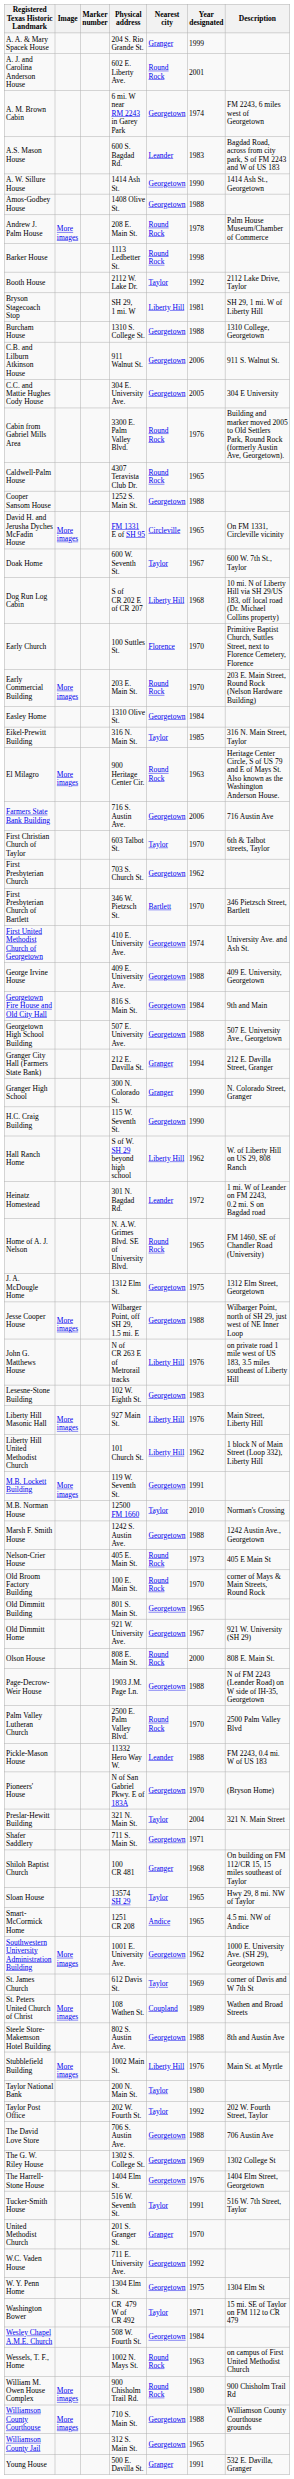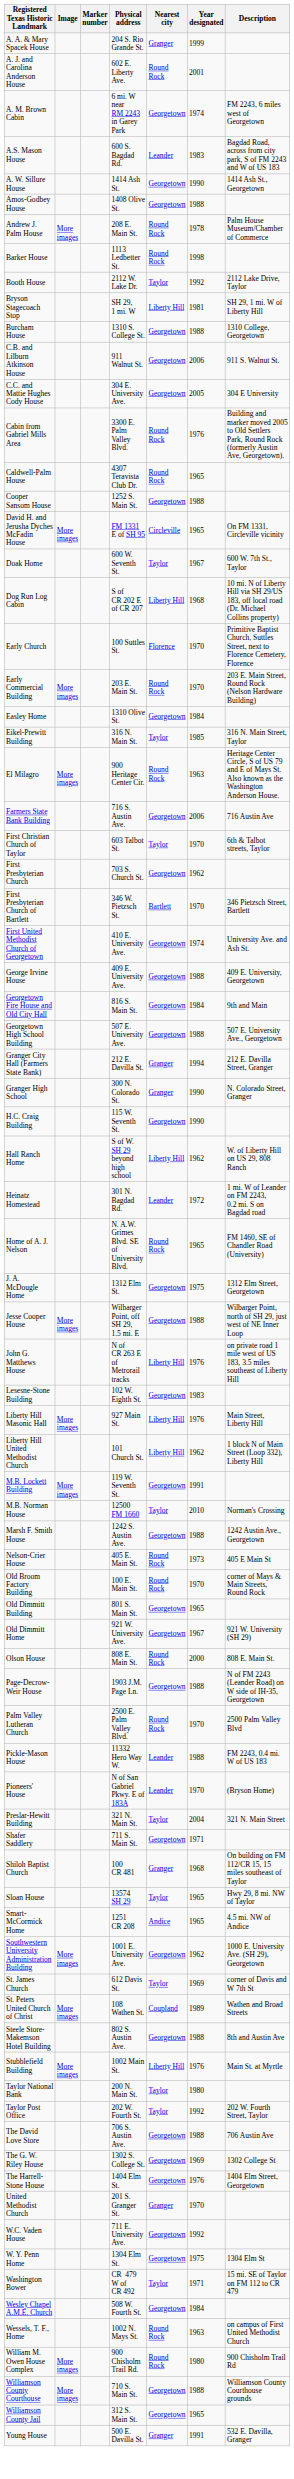(167, 1790) Georgetown -> (161, 1790) Leander
- row: (27, 2205)
